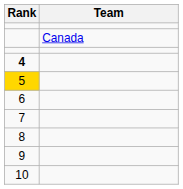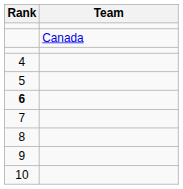(22, 62) bold -> (22, 62) normal
(22, 81) gold background -> (22, 81) no background
(22, 99) normal -> (22, 99) bold
